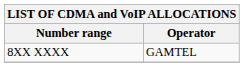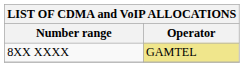(171, 52) no background -> (171, 52) khaki background
